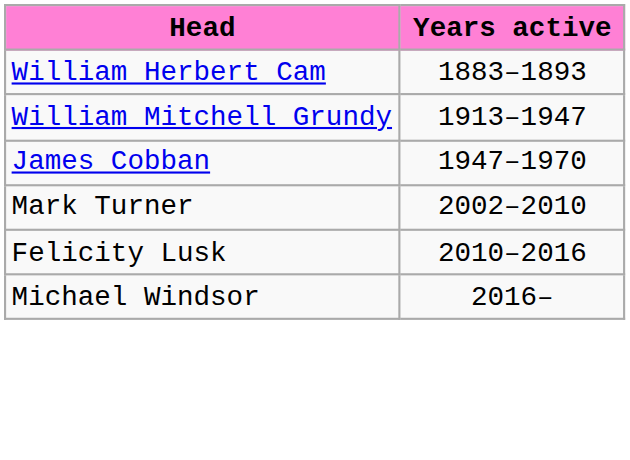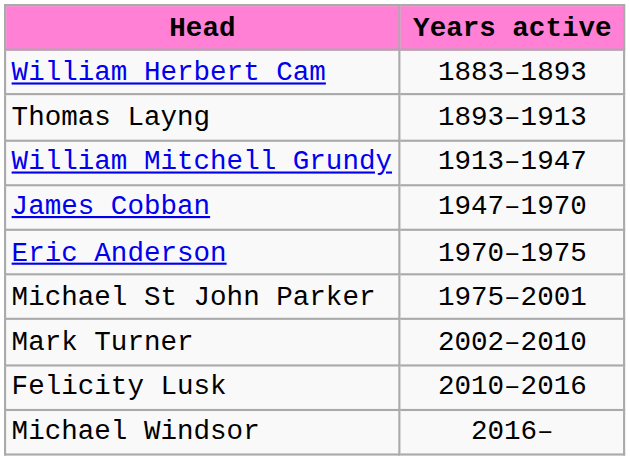+ row: (111, 117)
+ row: (119, 252)
+ row: (194, 297)
